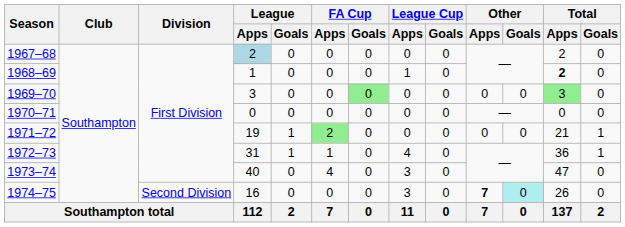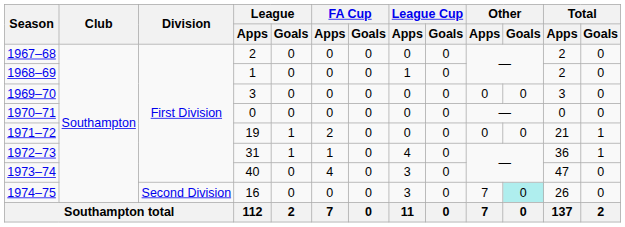(252, 53) lightblue background -> (252, 53) no background
(562, 73) bold -> (562, 73) normal
(369, 93) lightgreen background -> (369, 93) no background
(562, 93) lightgreen background -> (562, 93) no background
(330, 133) lightgreen background -> (330, 133) no background
(485, 192) bold -> (485, 192) normal
